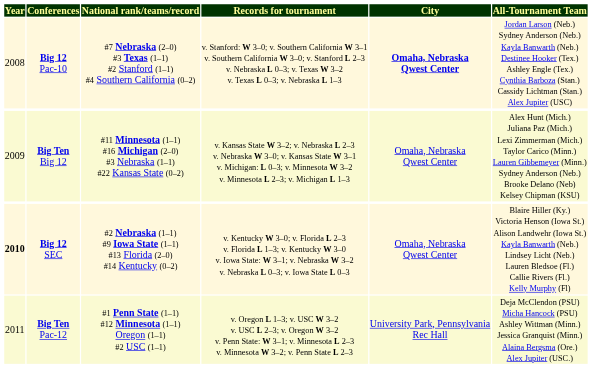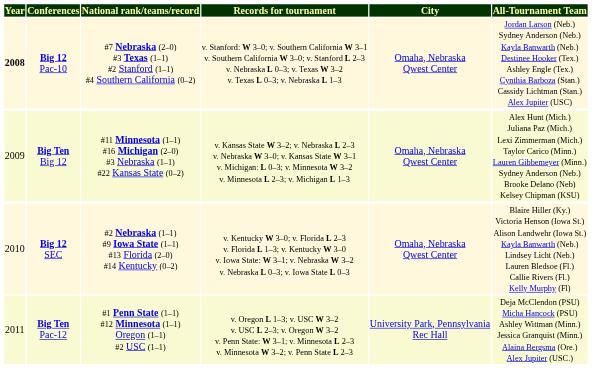(15, 63) normal -> (15, 63) bold
(430, 63) bold -> (430, 63) normal
(15, 249) bold -> (15, 249) normal
